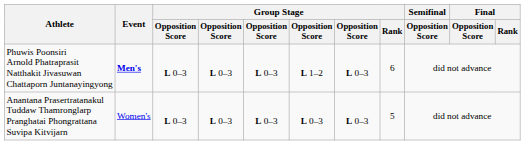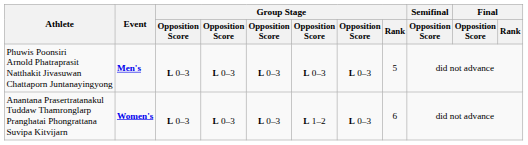(312, 74) L 1–2 -> (314, 74) L 0–3
(392, 68) 6 -> (395, 68) 5
(134, 116) normal -> (135, 116) bold
(312, 121) L 0–3 -> (314, 121) L 1–2
(392, 116) 5 -> (395, 116) 6
